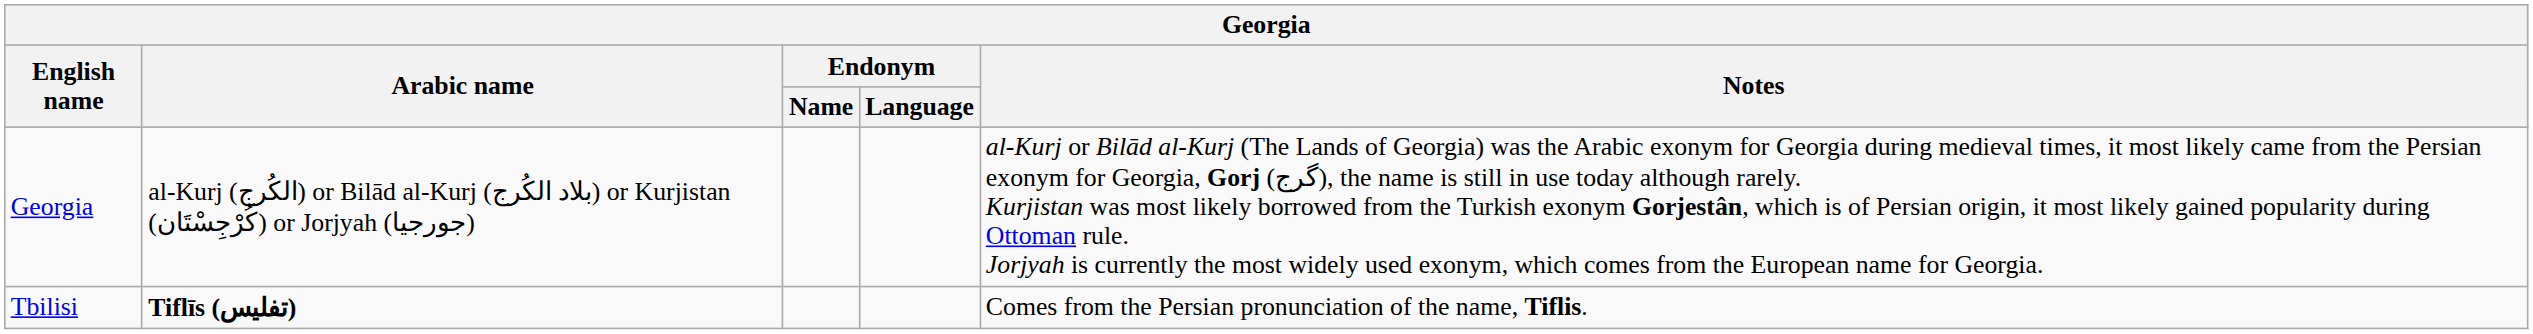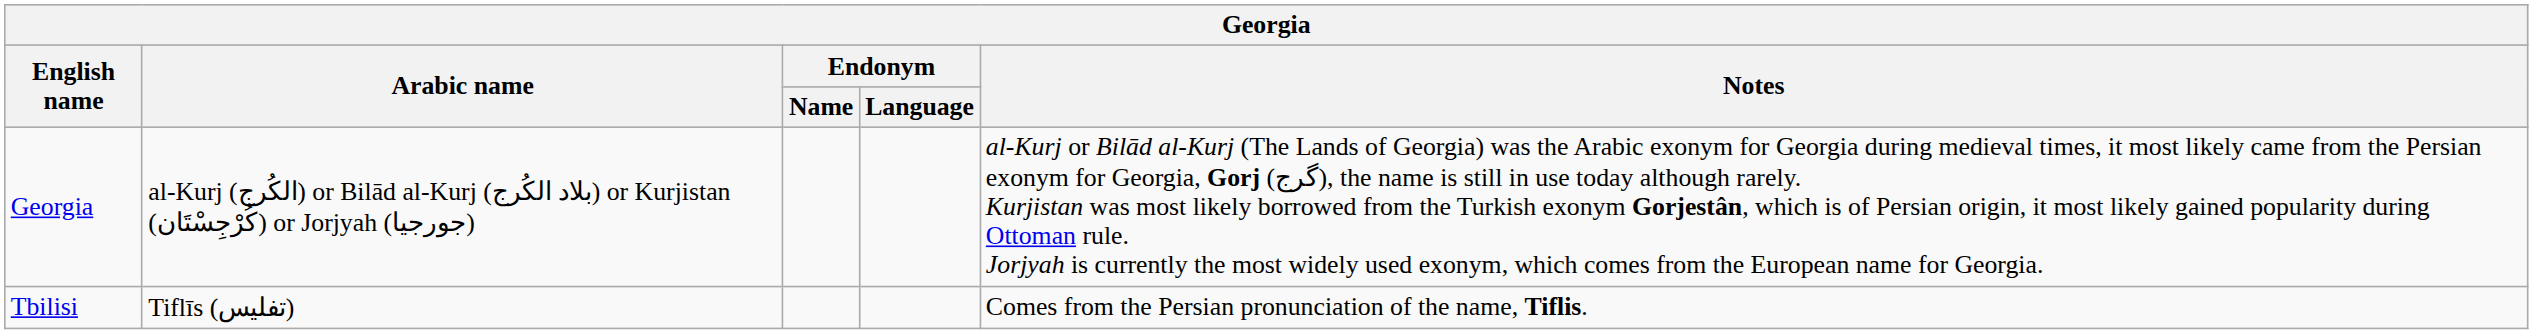(222, 307) bold -> (221, 307) normal
